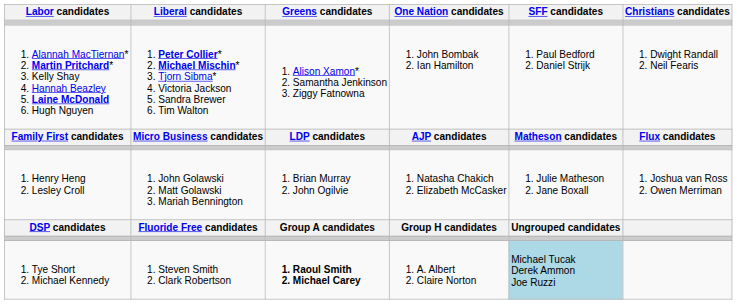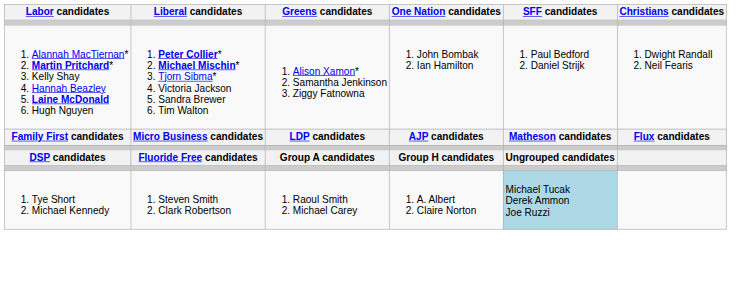- row: (68, 185)
(327, 276) bold -> (327, 205) normal
